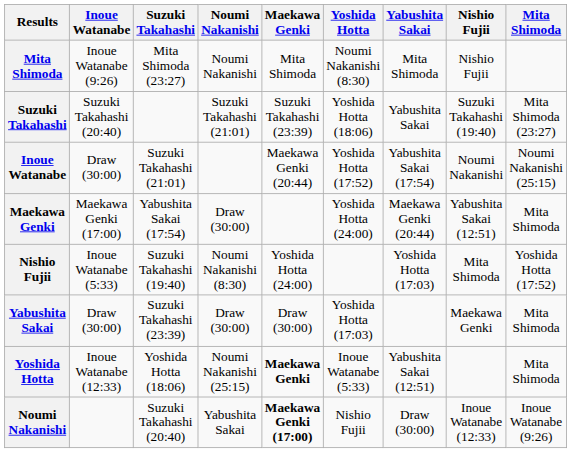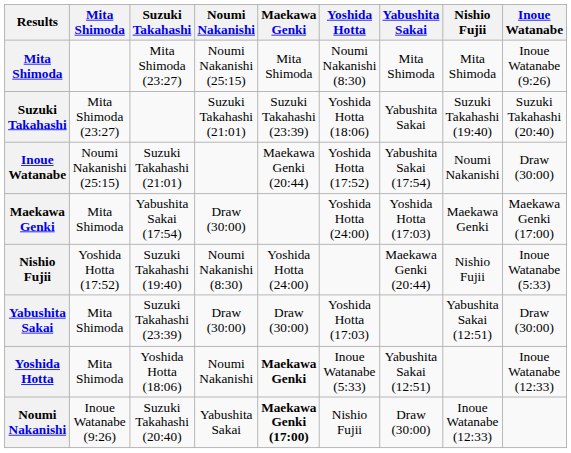columns swapped: (536, 22) <-> (102, 22)
(230, 65) Noumi Nakanishi -> (226, 65) Noumi Nakanishi (25:15)
(476, 65) Nishio Fujii -> (472, 65) Mita Shimoda
(415, 218) Maekawa Genki (20:44) -> (411, 218) Yoshida Hotta (17:03)
(476, 218) Yabushita Sakai (12:51) -> (472, 218) Maekawa Genki
(415, 269) Yoshida Hotta (17:03) -> (411, 269) Maekawa Genki (20:44)
(476, 269) Mita Shimoda -> (472, 269) Nishio Fujii
(476, 320) Maekawa Genki -> (472, 320) Yabushita Sakai (12:51)
(230, 371) Noumi Nakanishi (25:15) -> (226, 371) Noumi Nakanishi
